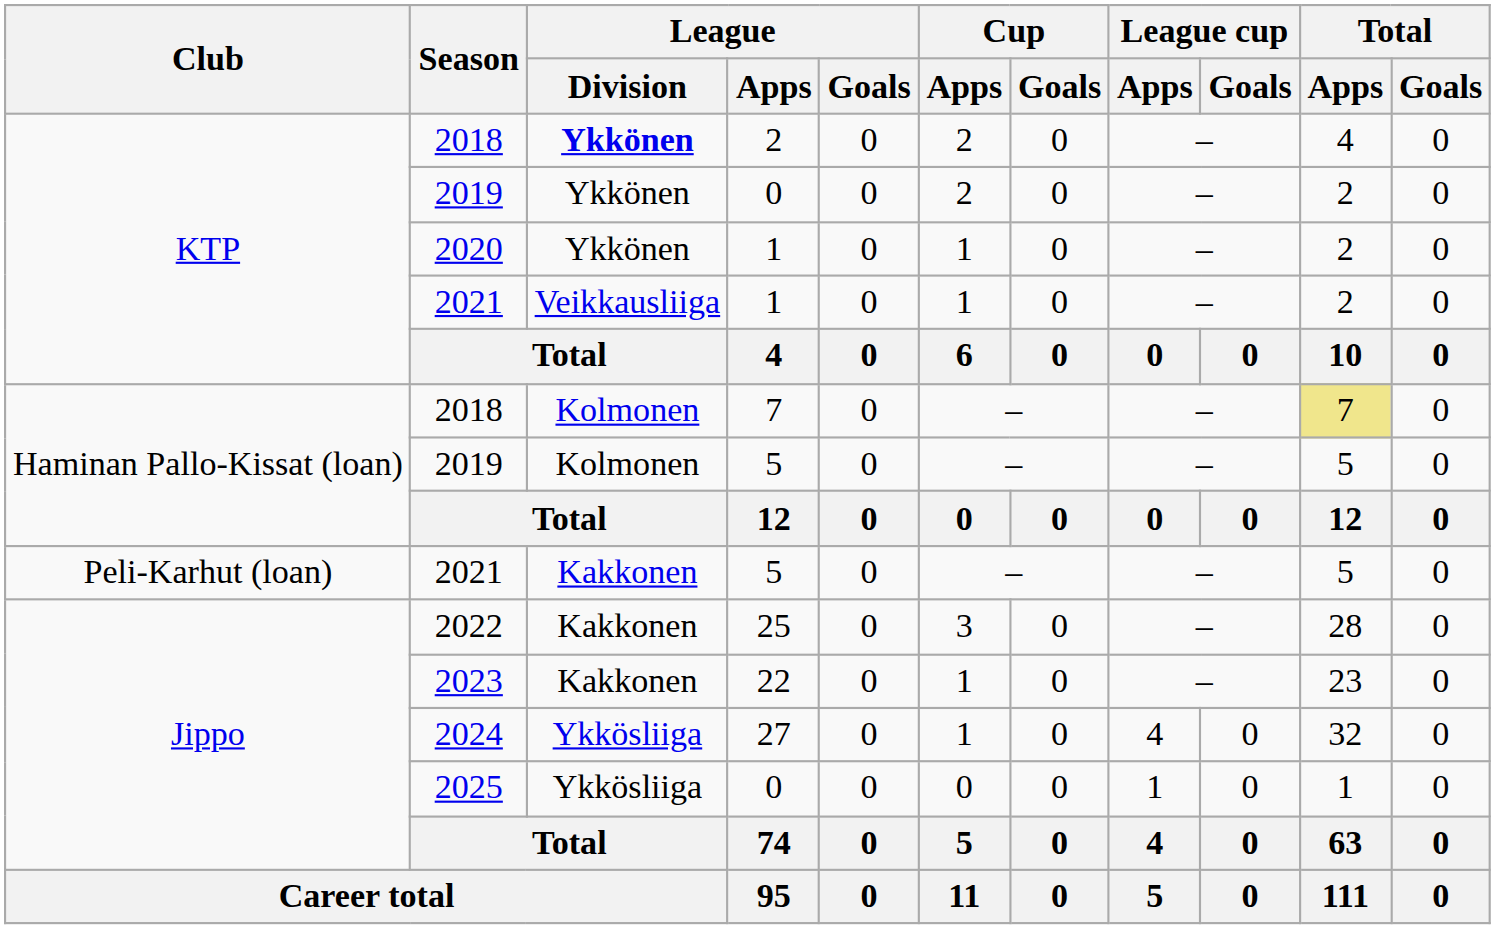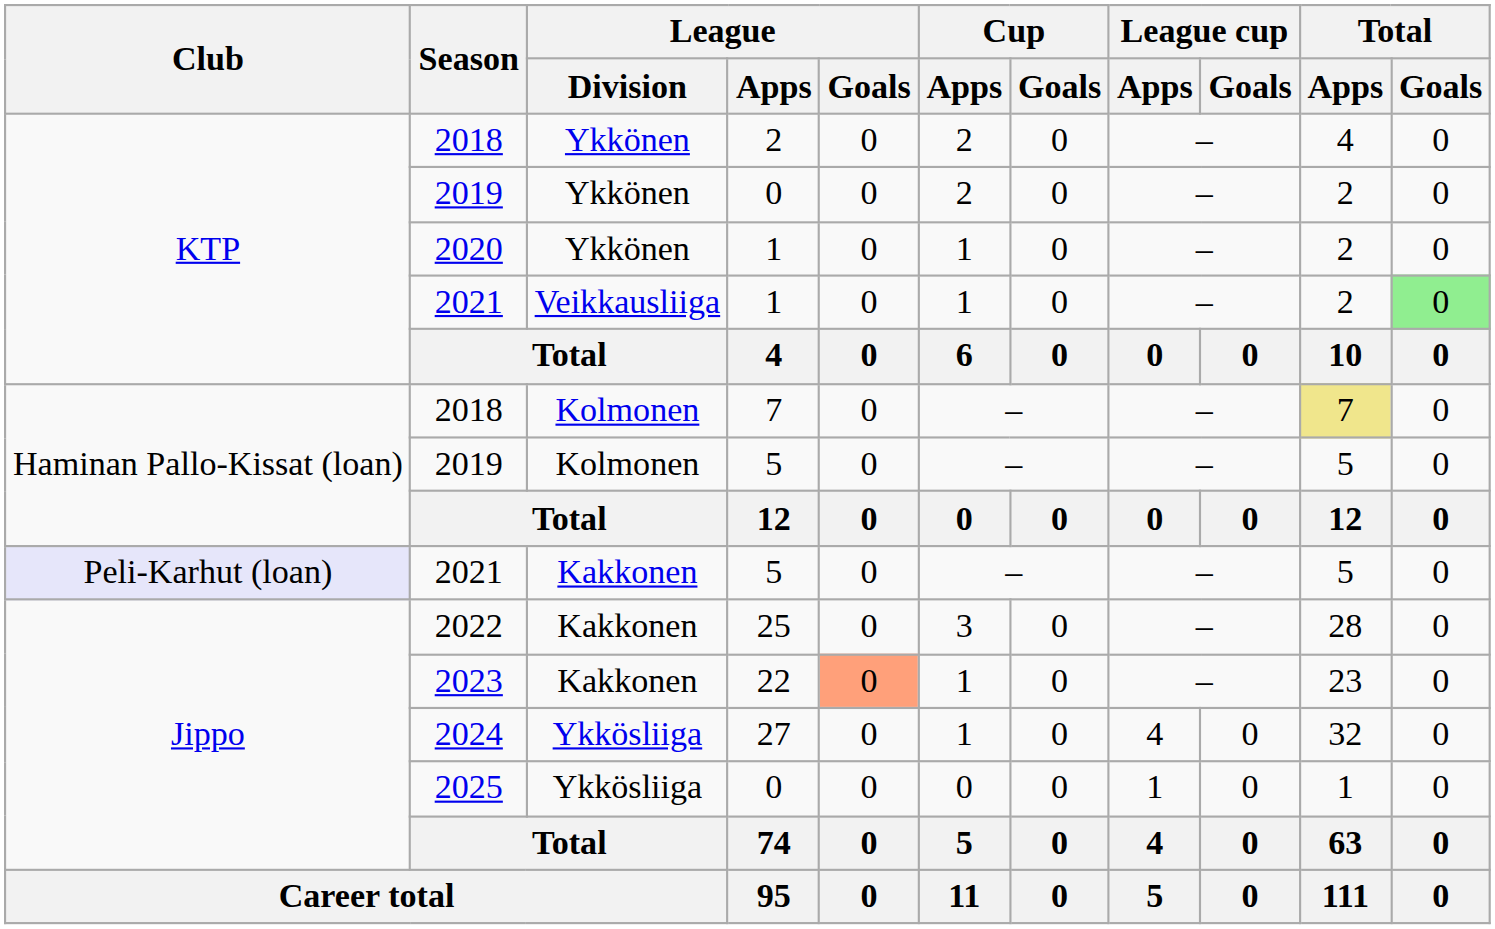(627, 139) bold -> (627, 139) normal
(1441, 301) no background -> (1441, 301) lightgreen background
(208, 572) no background -> (208, 572) lavender background
(869, 680) no background -> (869, 680) lightsalmon background
